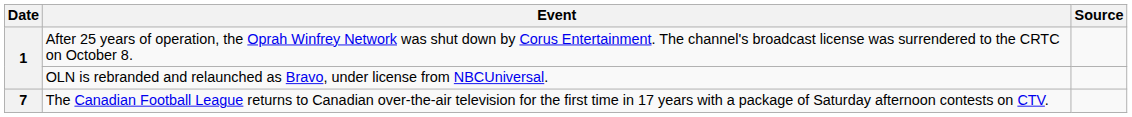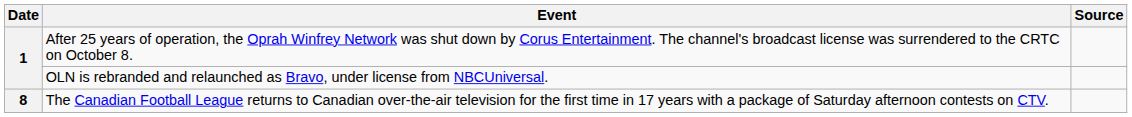(23, 100) 7 -> (23, 100) 8
